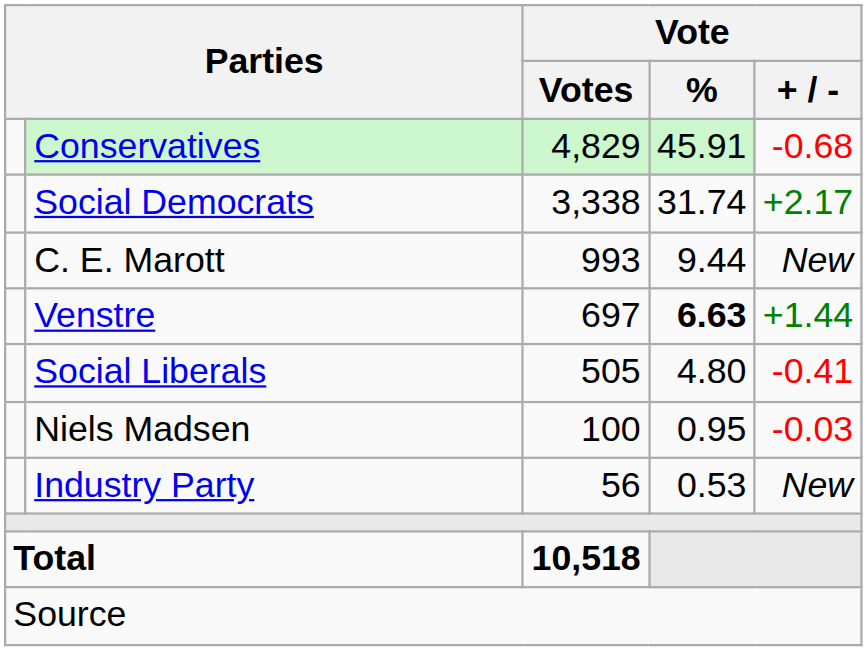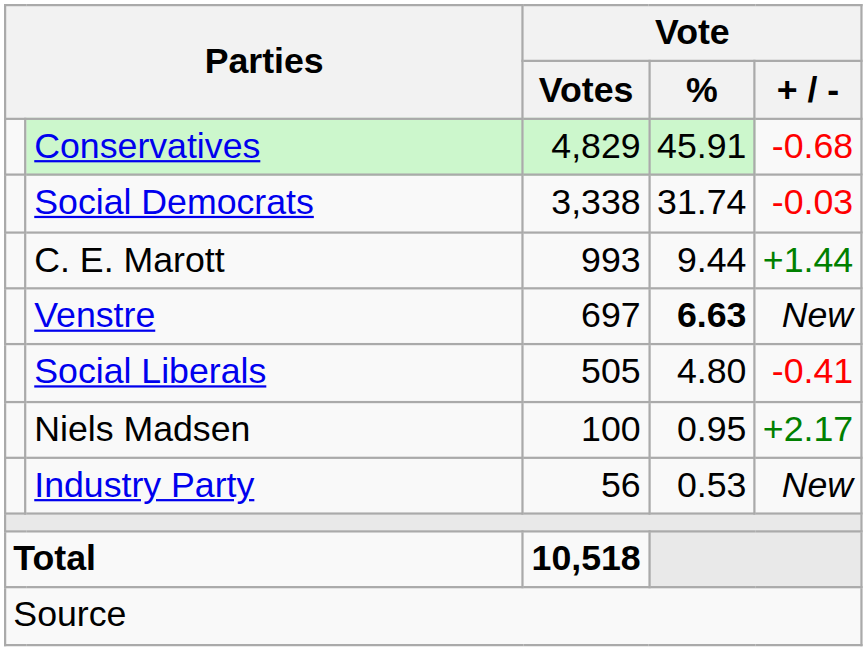(808, 202) +2.17 -> (812, 202) -0.03
(817, 259) New -> (808, 259) +1.44
(808, 315) +1.44 -> (817, 315) New
(812, 428) -0.03 -> (808, 428) +2.17
